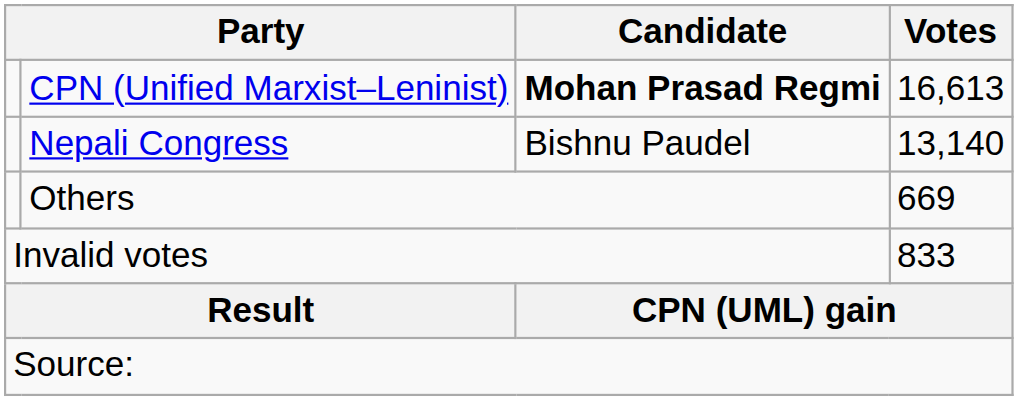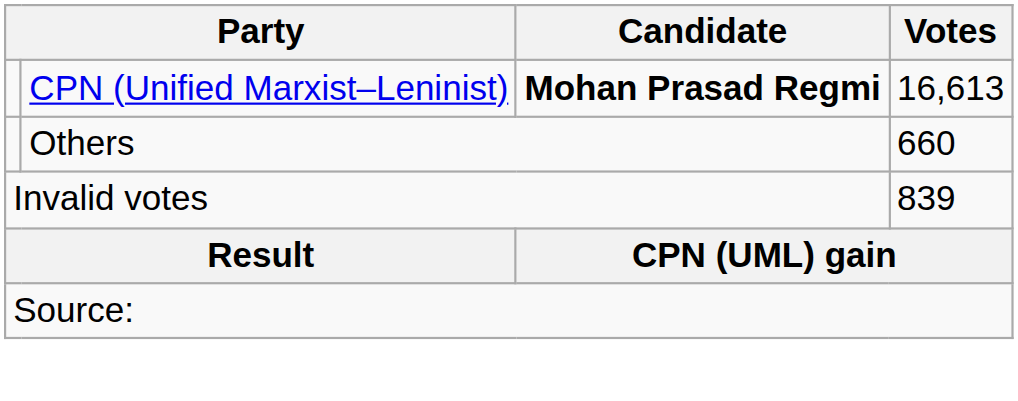- row: (159, 143)
(926, 198) 669 -> (926, 143) 660
(926, 254) 833 -> (926, 198) 839
